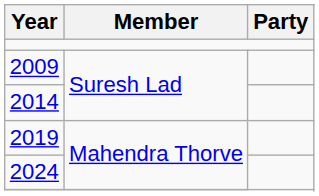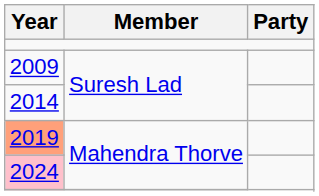(34, 137) no background -> (34, 137) lightsalmon background
(34, 172) no background -> (34, 172) pink background
